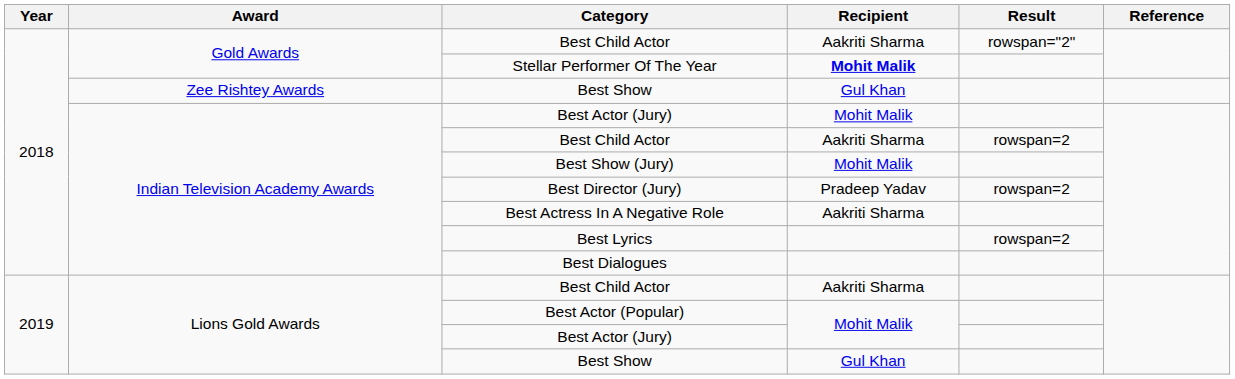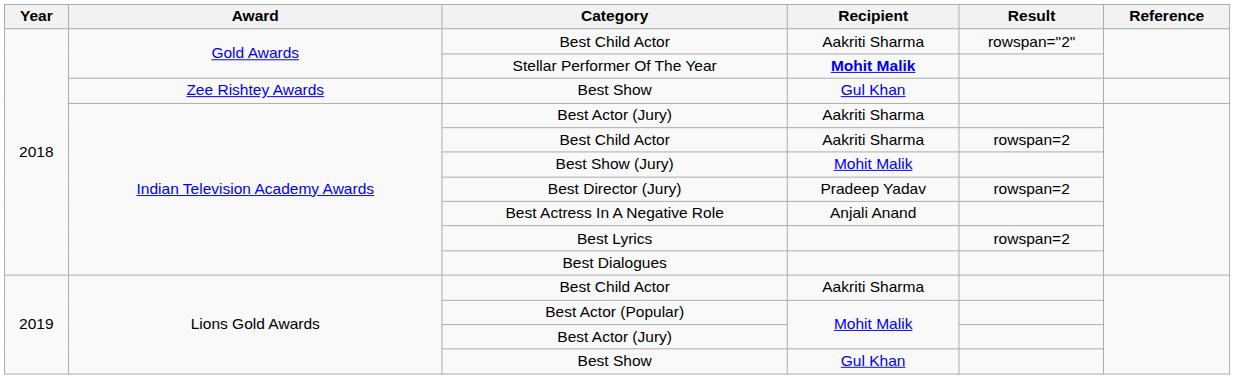(873, 115) Mohit Malik -> (873, 115) Aakriti Sharma
(873, 213) Aakriti Sharma -> (873, 213) Anjali Anand
